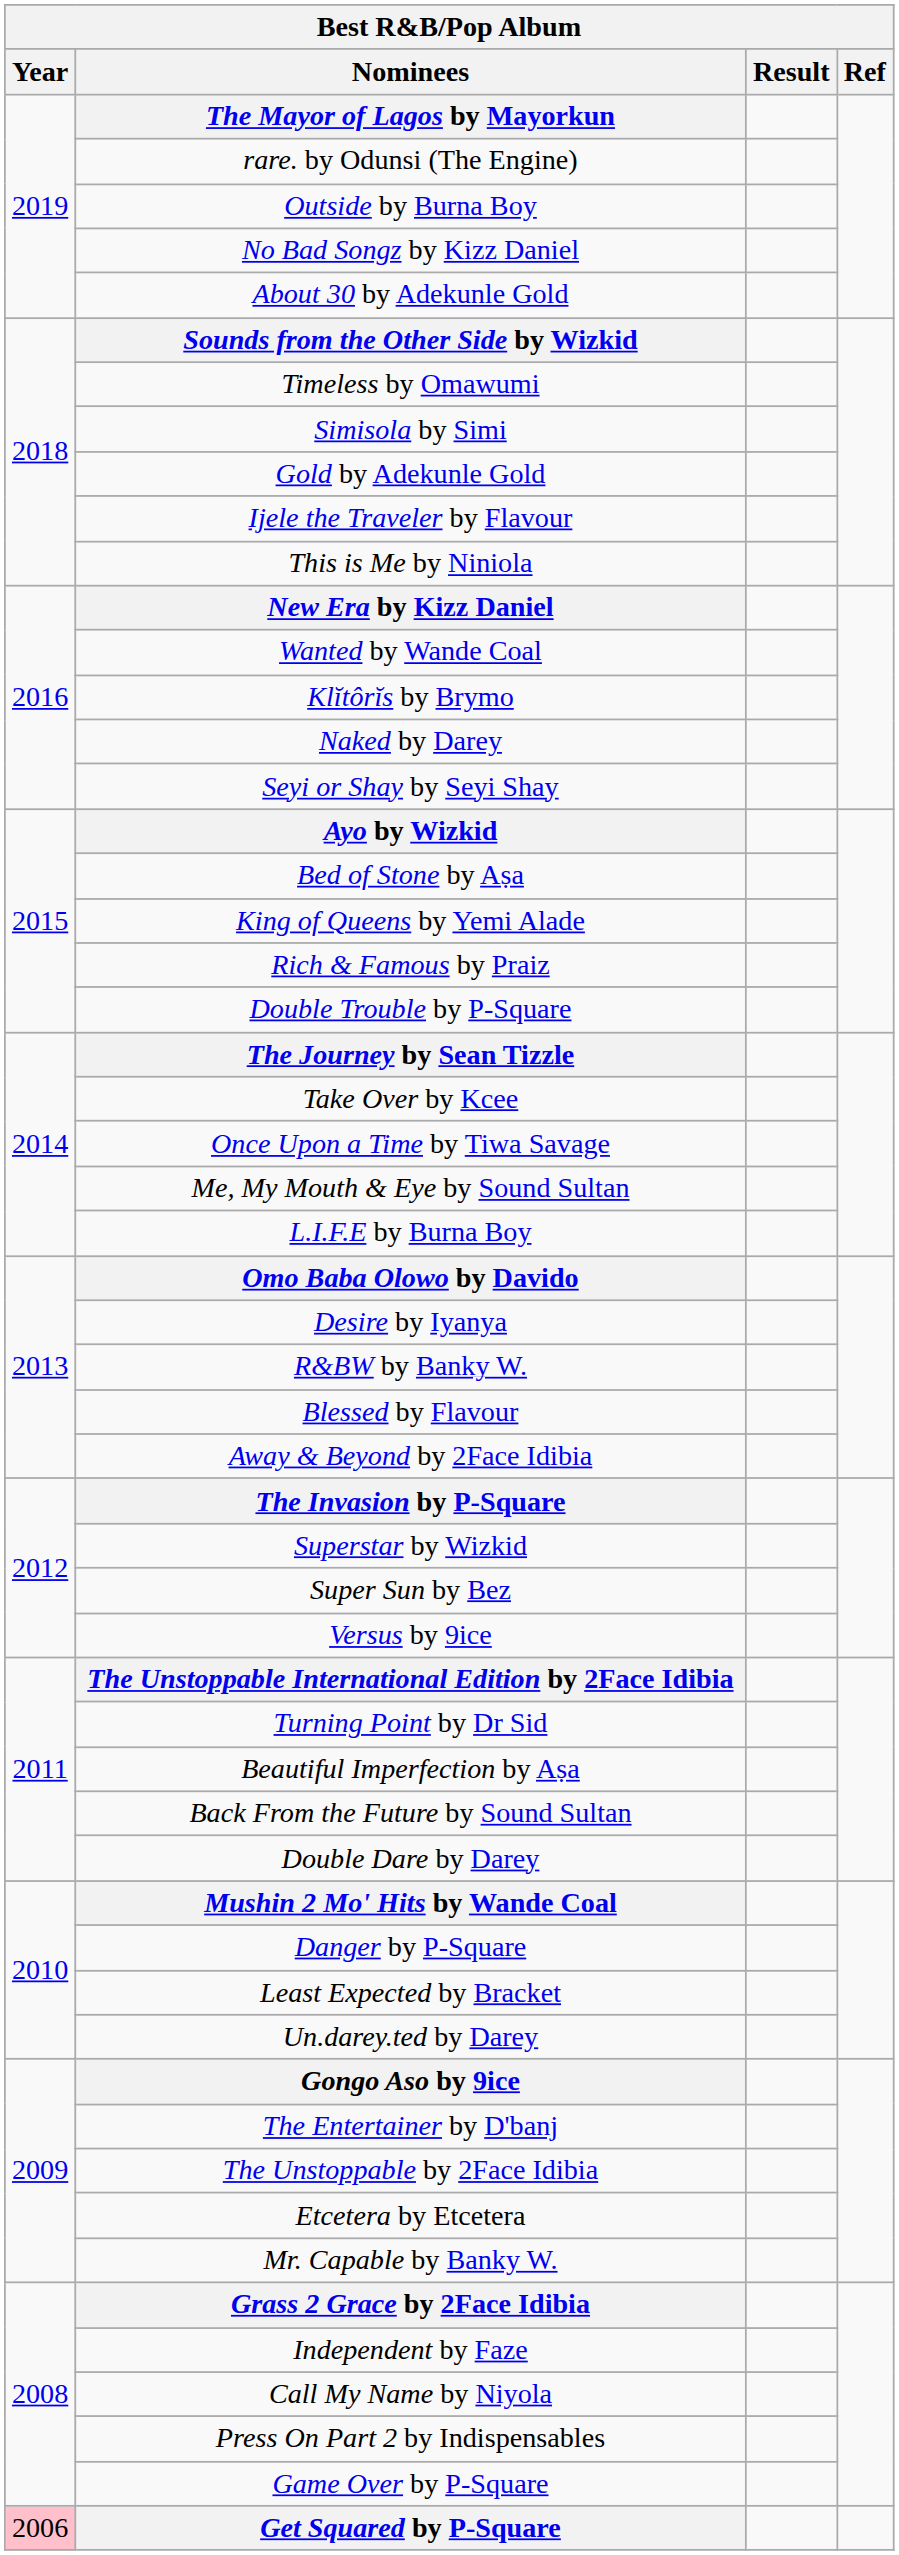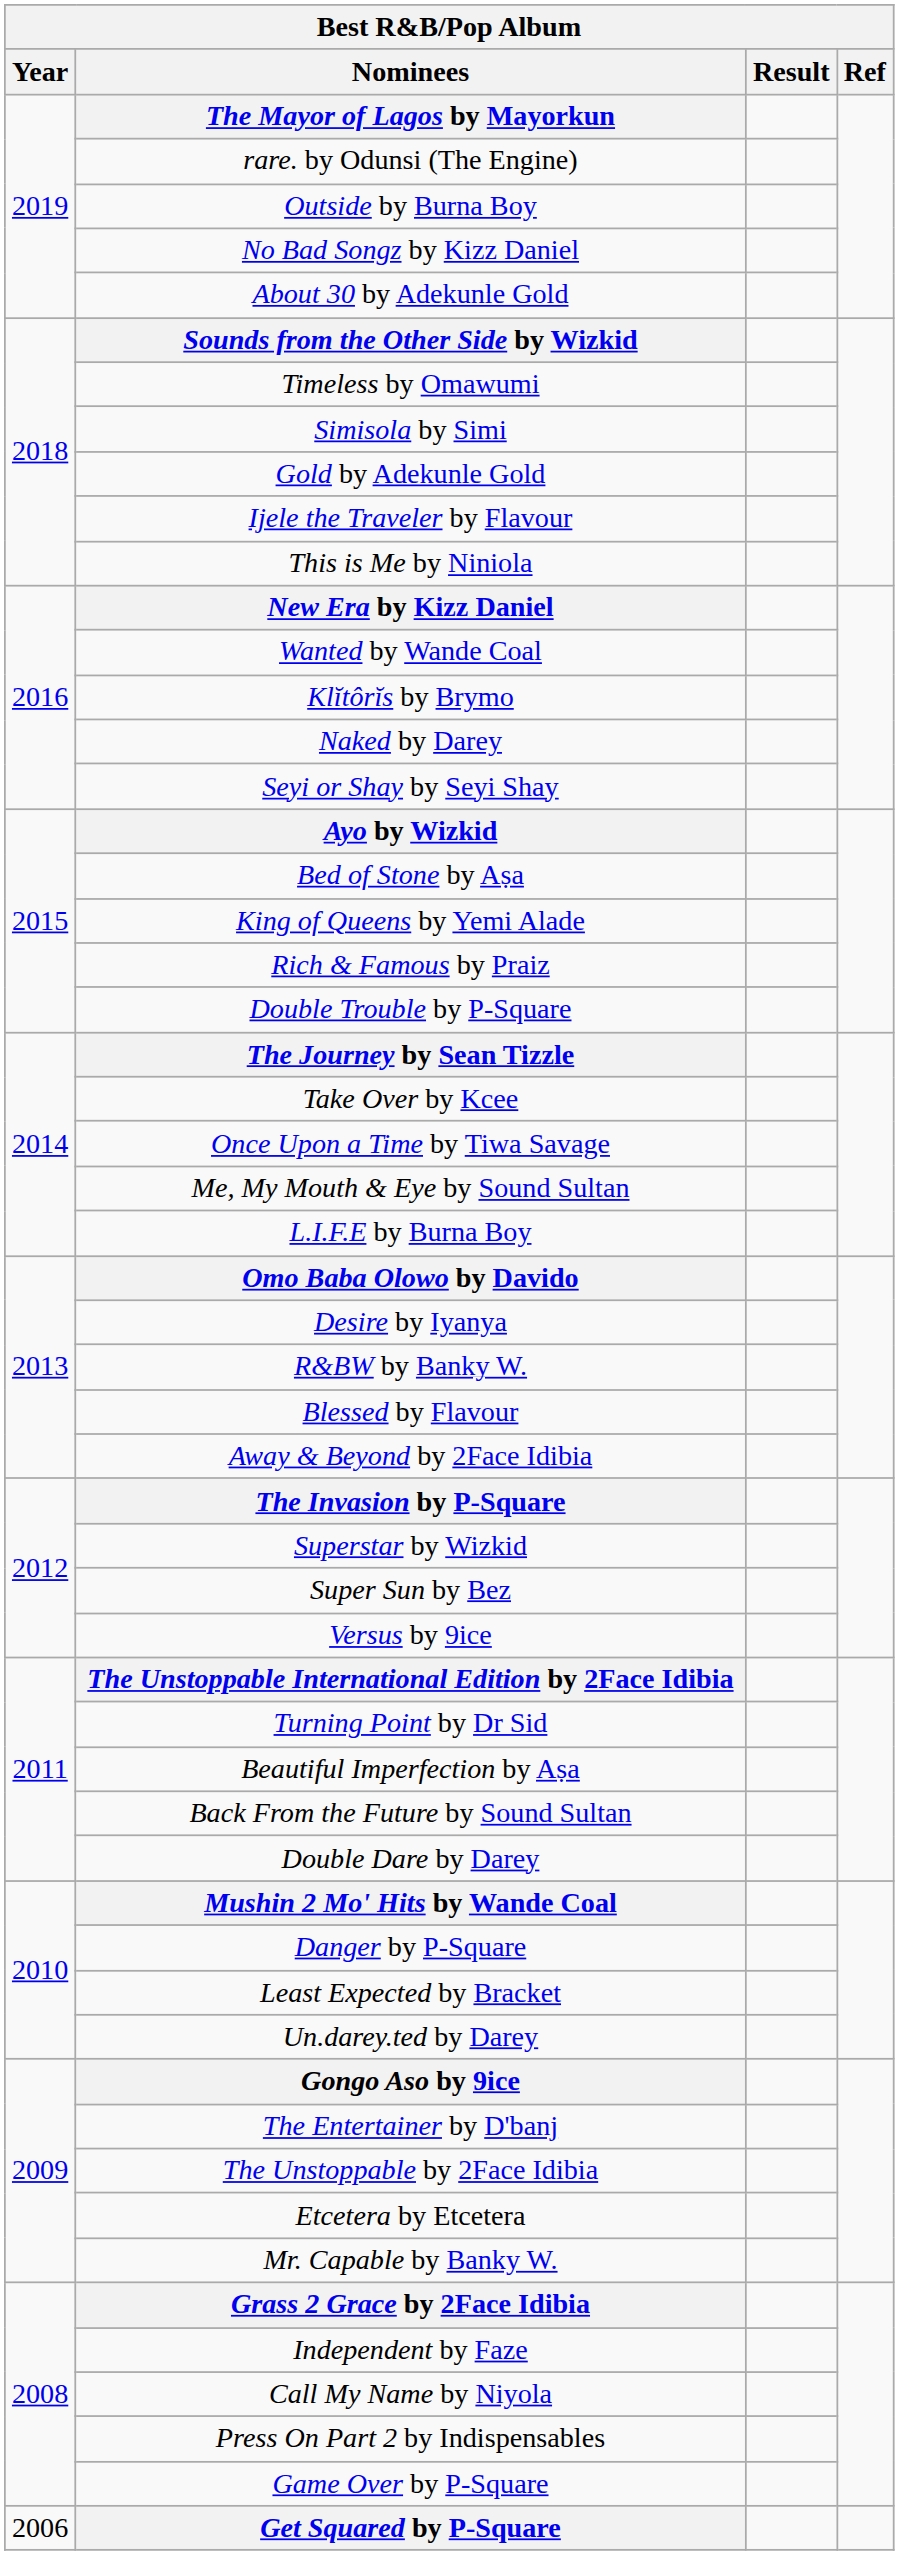(40, 2527) pink background -> (40, 2527) no background
